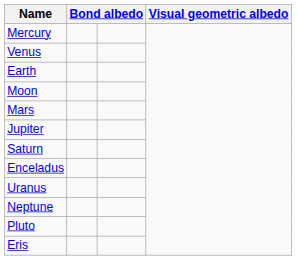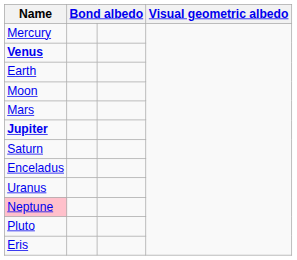(24, 52) normal -> (25, 52) bold
(25, 129) normal -> (27, 129) bold
(30, 206) no background -> (30, 206) pink background
